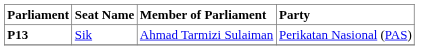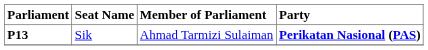(345, 34) normal -> (350, 34) bold
